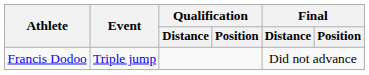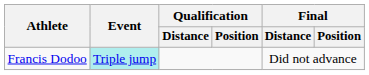(125, 58) no background -> (125, 58) paleturquoise background
